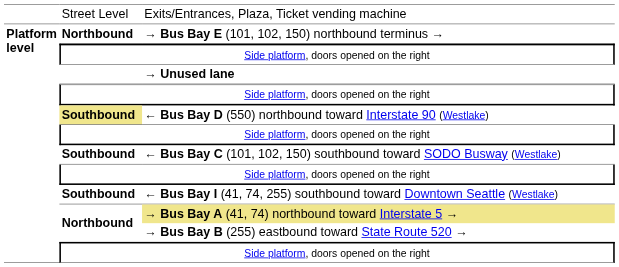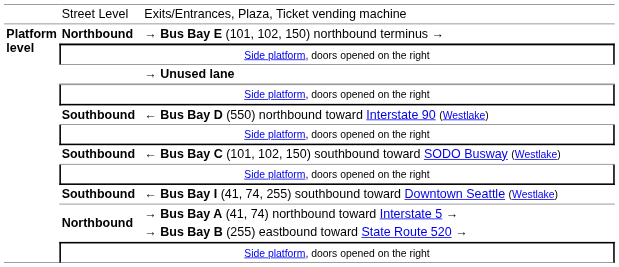(98, 114) khaki background -> (98, 114) no background
(301, 213) khaki background -> (301, 213) no background
